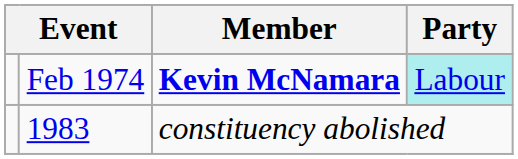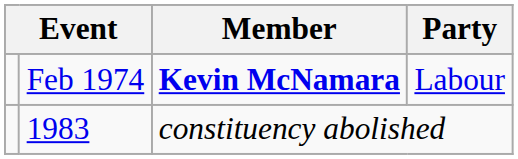(460, 79) paleturquoise background -> (460, 79) no background
